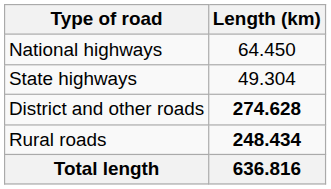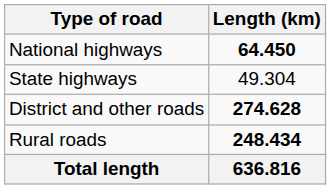(267, 49) normal -> (267, 49) bold
